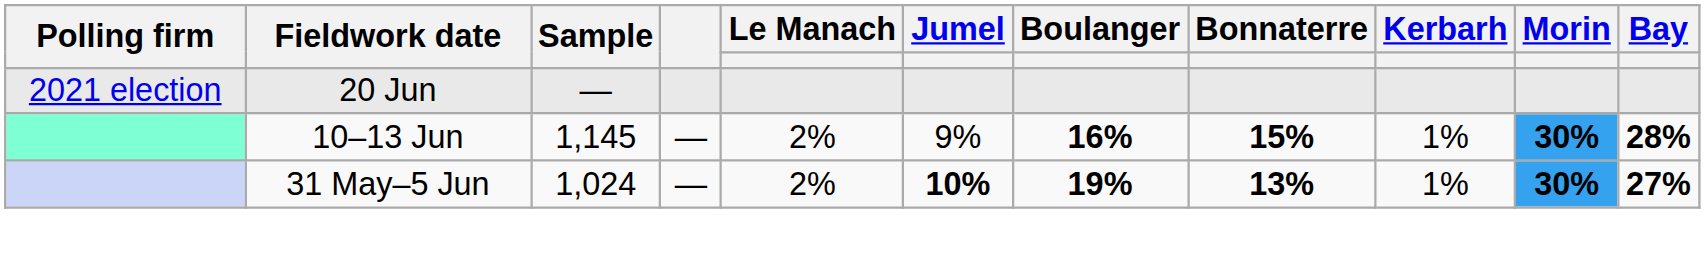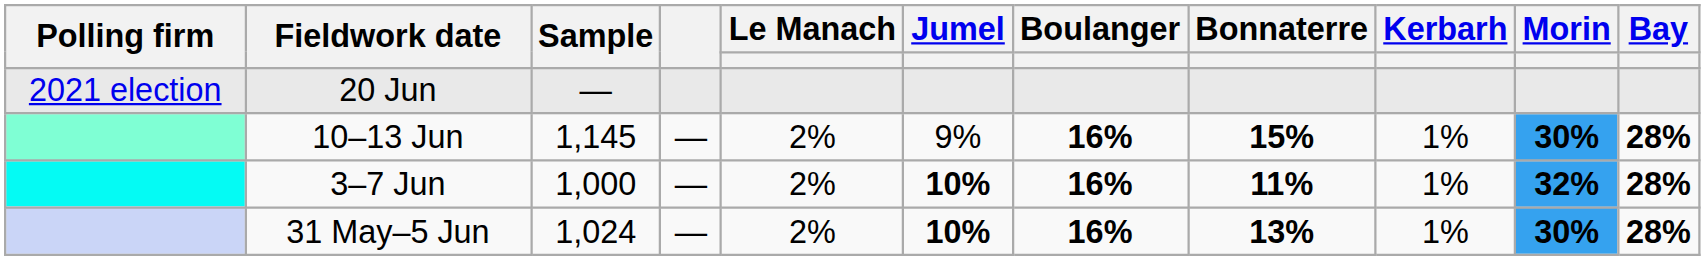+ row: (388, 184)
(1100, 184) 19% -> (1100, 231) 16%
(1658, 184) 27% -> (1658, 231) 28%
